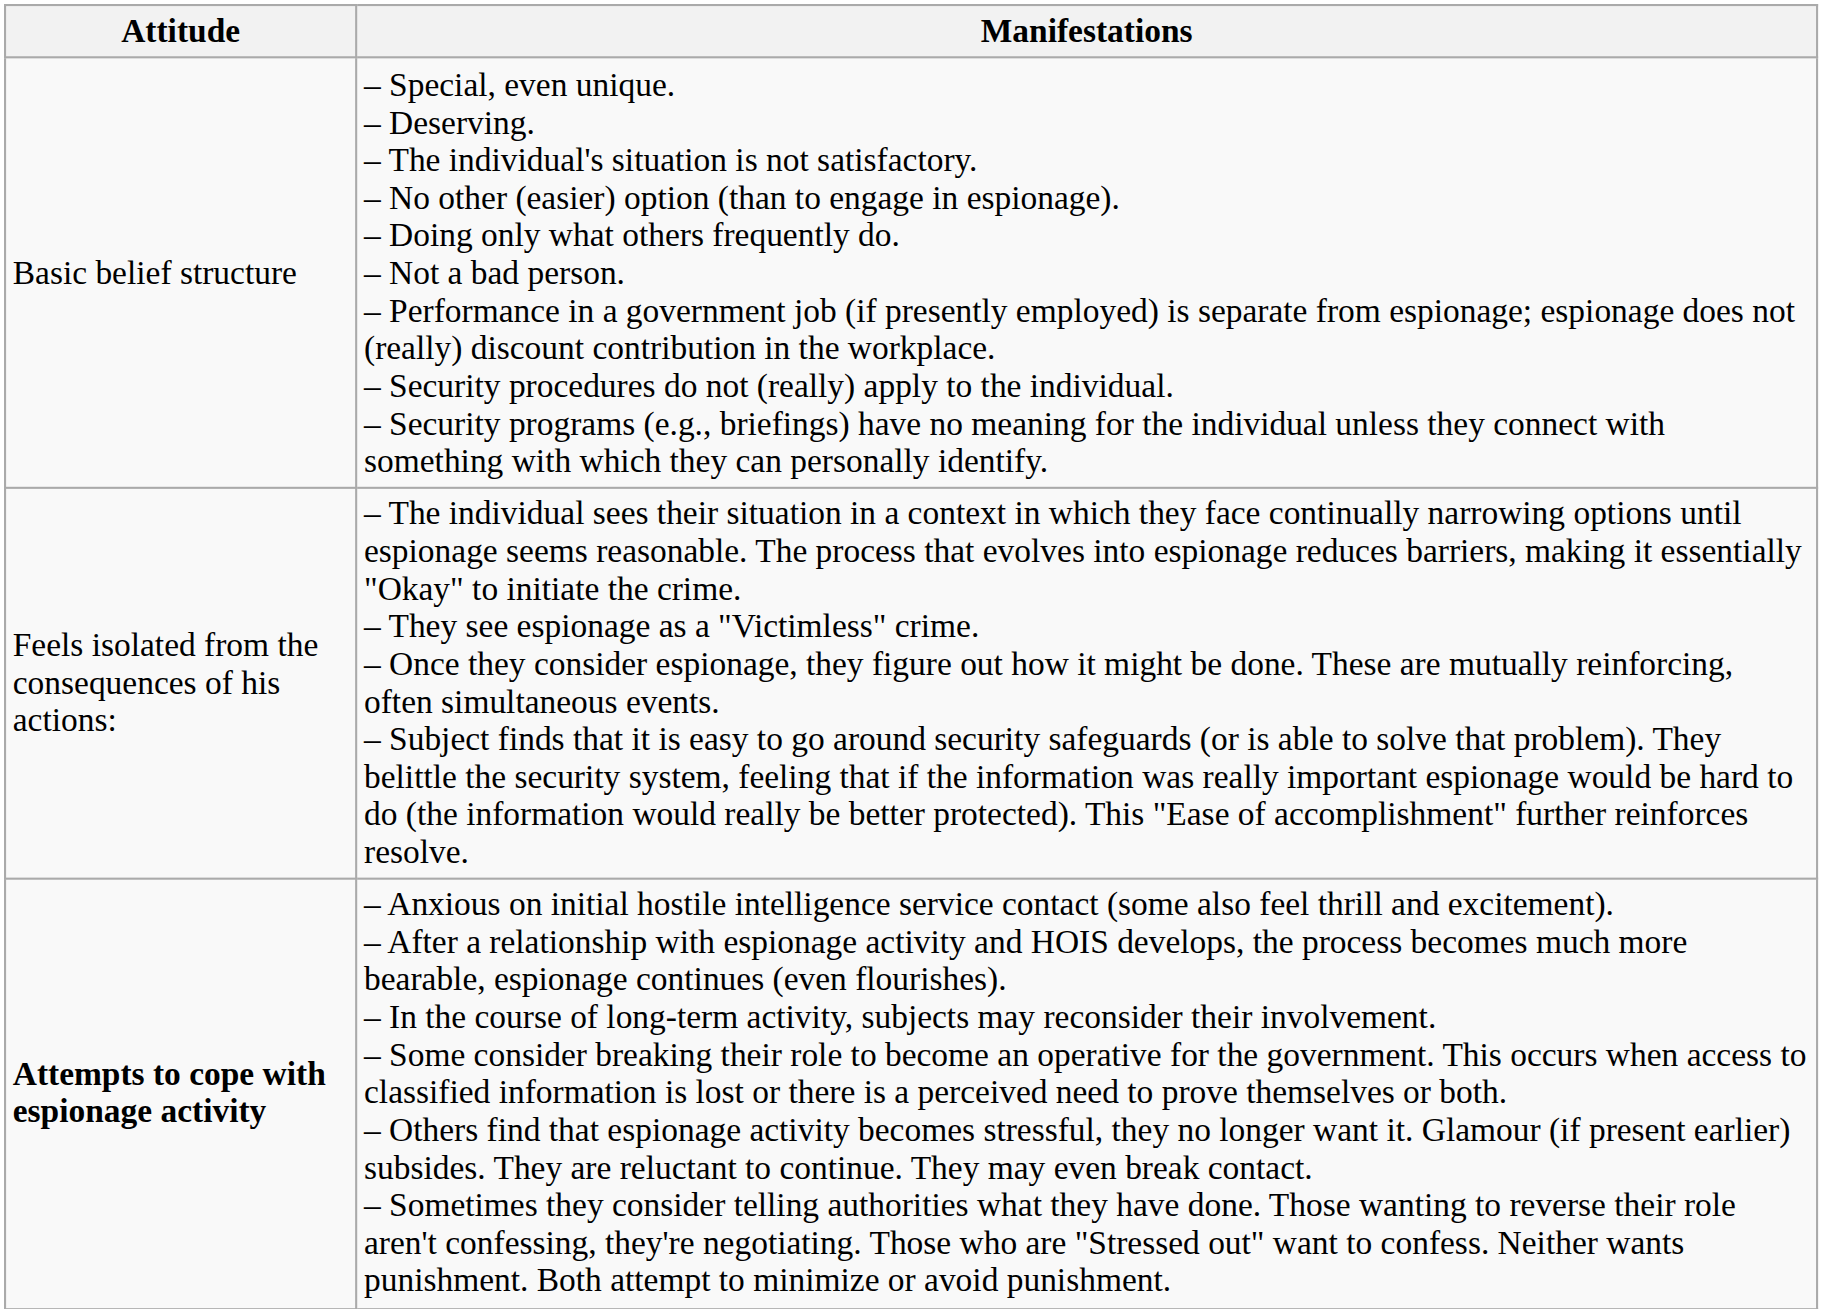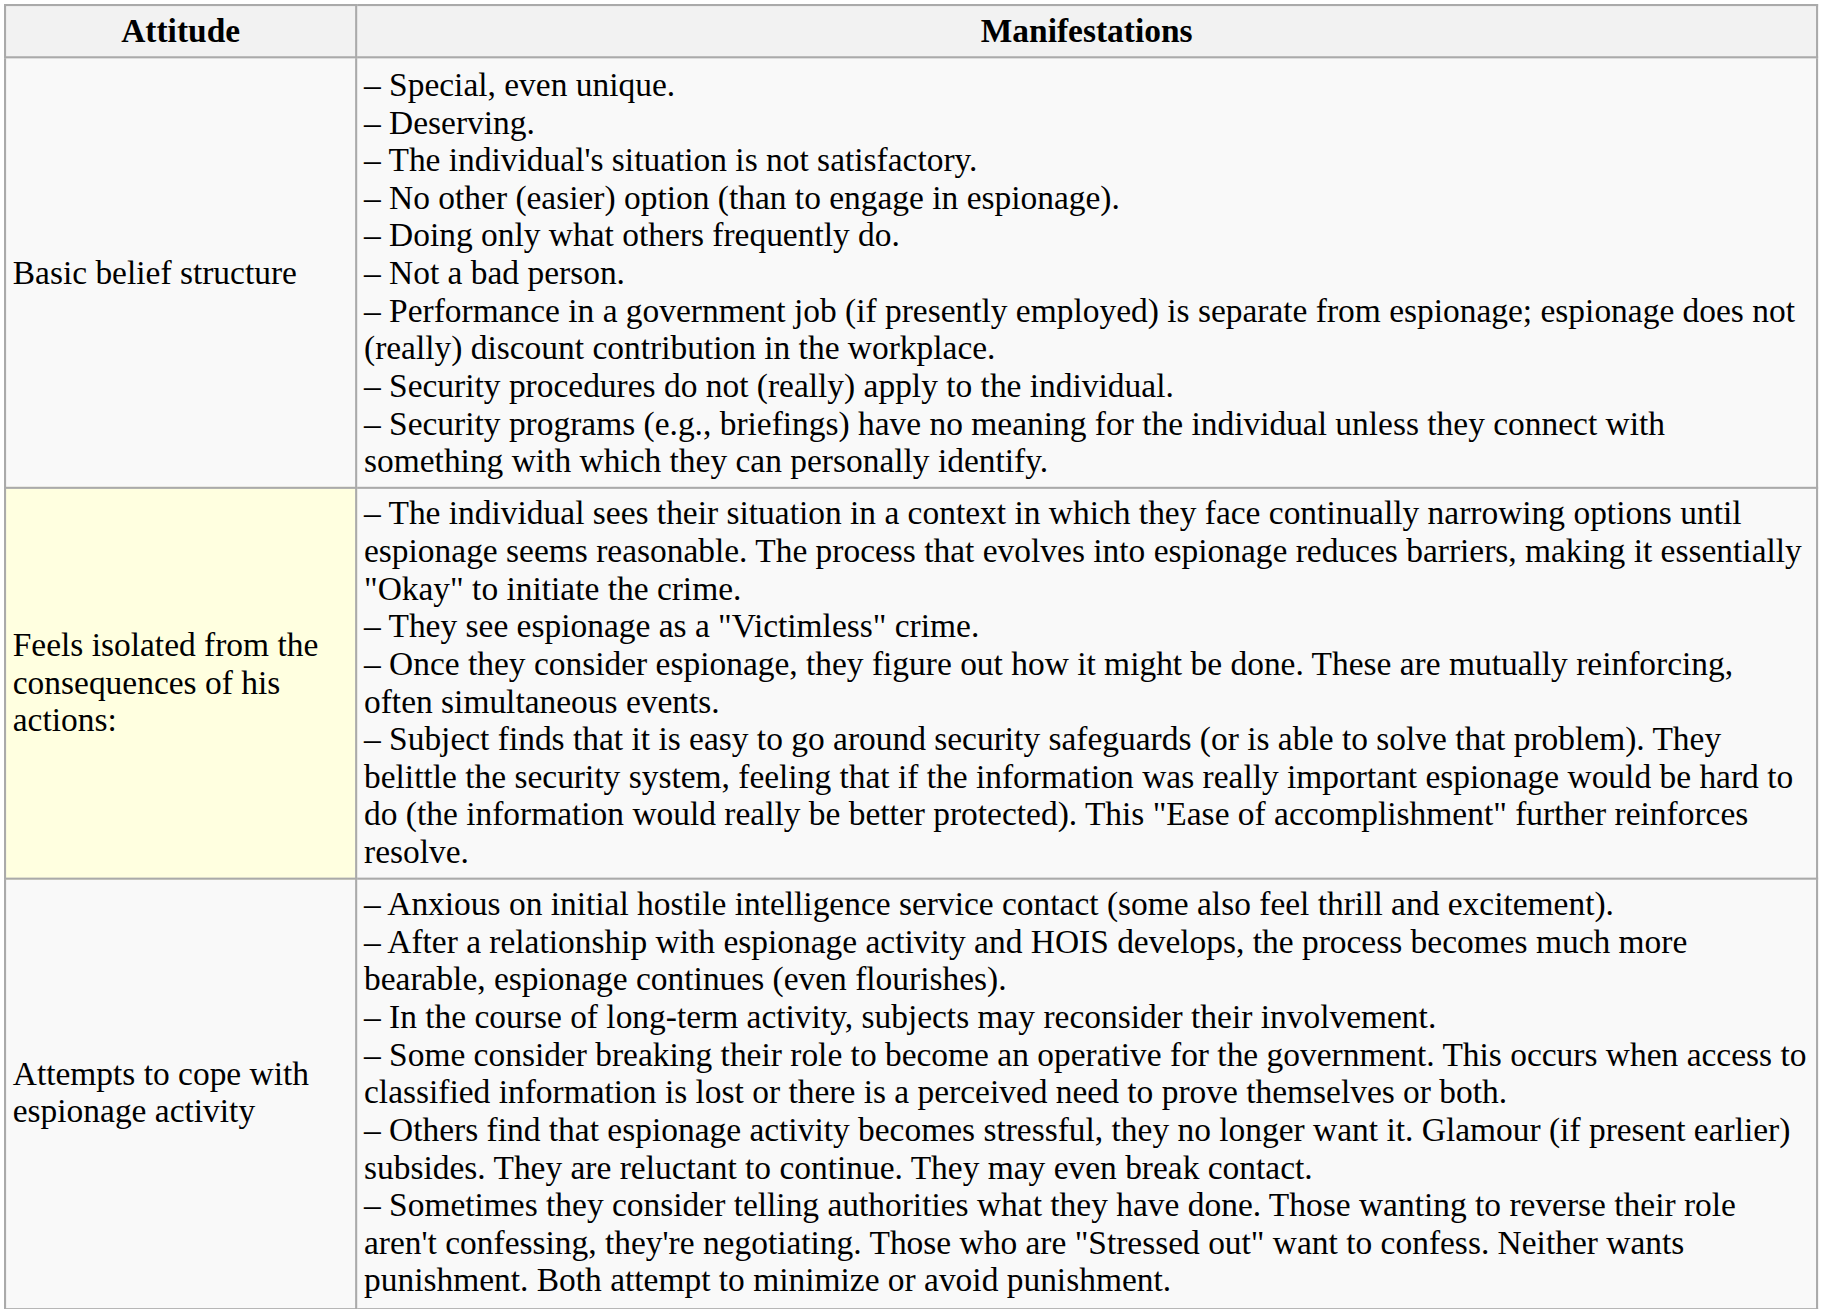(166, 682) no background -> (166, 682) lightyellow background
(169, 1092) bold -> (161, 1092) normal
